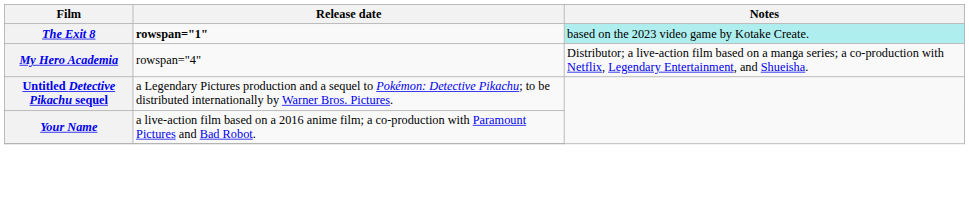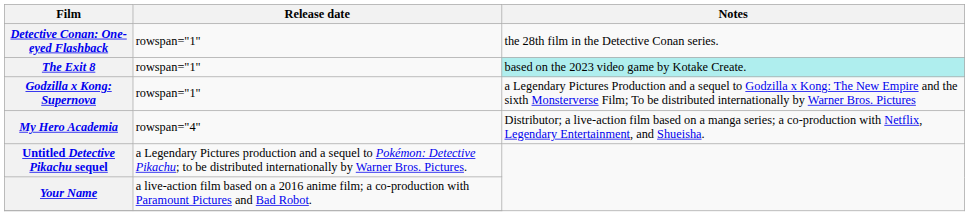+ row: (69, 40)
(172, 33) bold -> (168, 67) normal
+ row: (69, 93)
